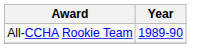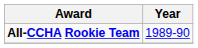(70, 33) normal -> (73, 33) bold
